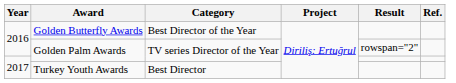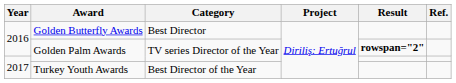(202, 30) Best Director of the Year -> (177, 30) Best Director
(389, 47) normal -> (393, 47) bold
(177, 69) Best Director -> (202, 69) Best Director of the Year
